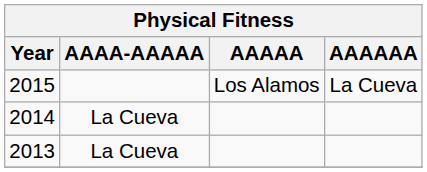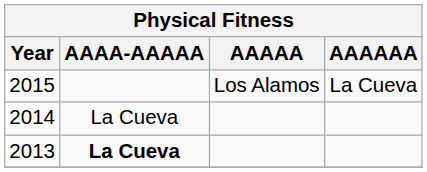(134, 150) normal -> (134, 150) bold
